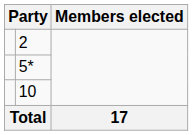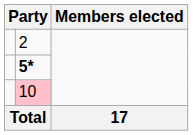(26, 67) normal -> (26, 67) bold
(28, 92) no background -> (28, 92) pink background
